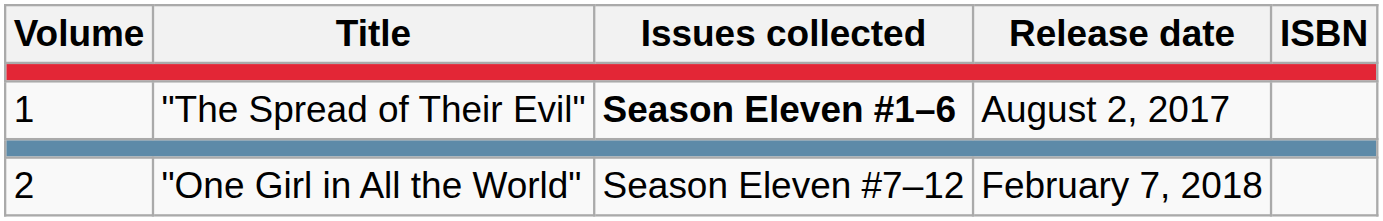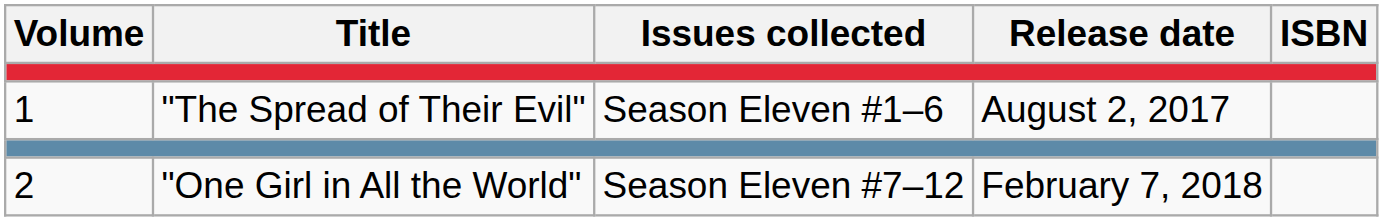(779, 109) bold -> (773, 109) normal
